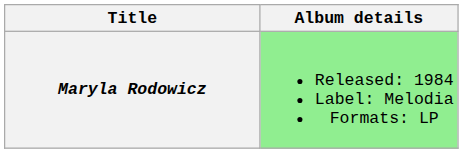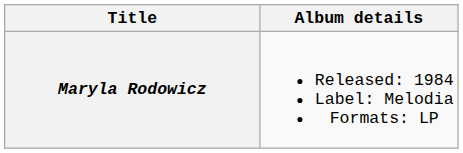(359, 100) lightgreen background -> (359, 100) no background
